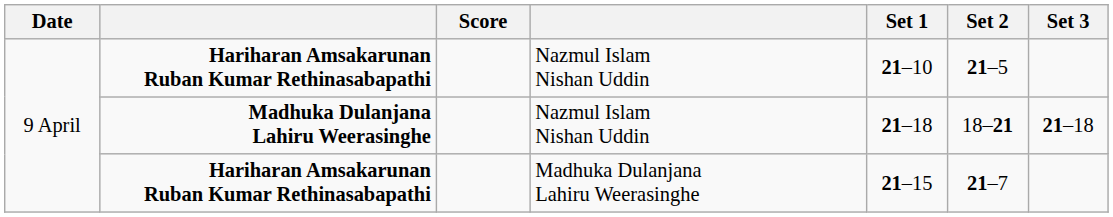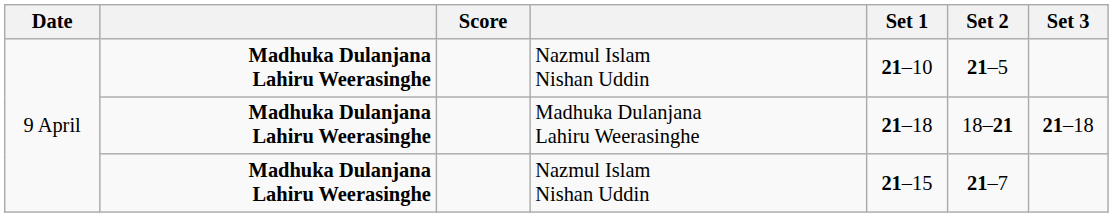(287, 67) Hariharan Amsakarunan Ruban Kumar Rethinasabapathi -> (340, 67) Madhuka Dulanjana Lahiru Weerasinghe
(593, 125) Nazmul Islam Nishan Uddin -> (618, 125) Madhuka Dulanjana Lahiru Weerasinghe
(287, 183) Hariharan Amsakarunan Ruban Kumar Rethinasabapathi -> (340, 183) Madhuka Dulanjana Lahiru Weerasinghe
(618, 183) Madhuka Dulanjana Lahiru Weerasinghe -> (593, 183) Nazmul Islam Nishan Uddin
